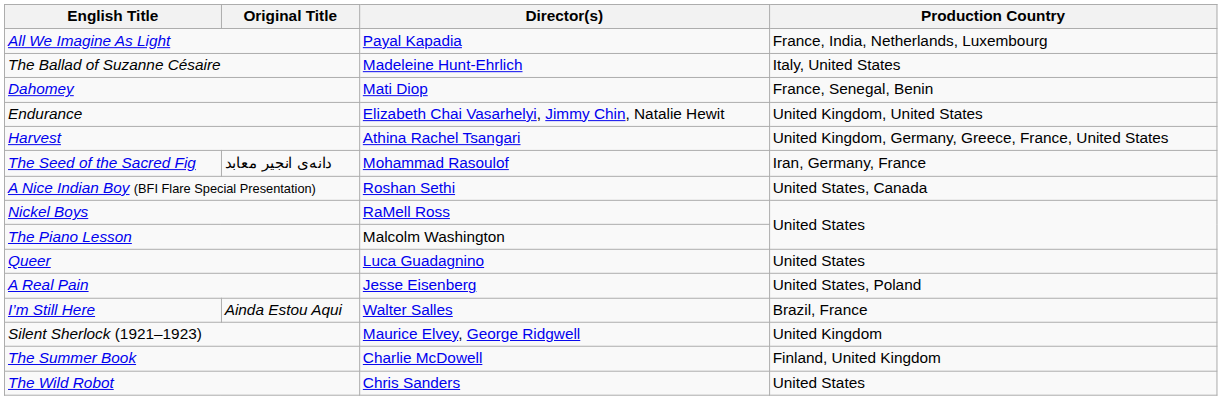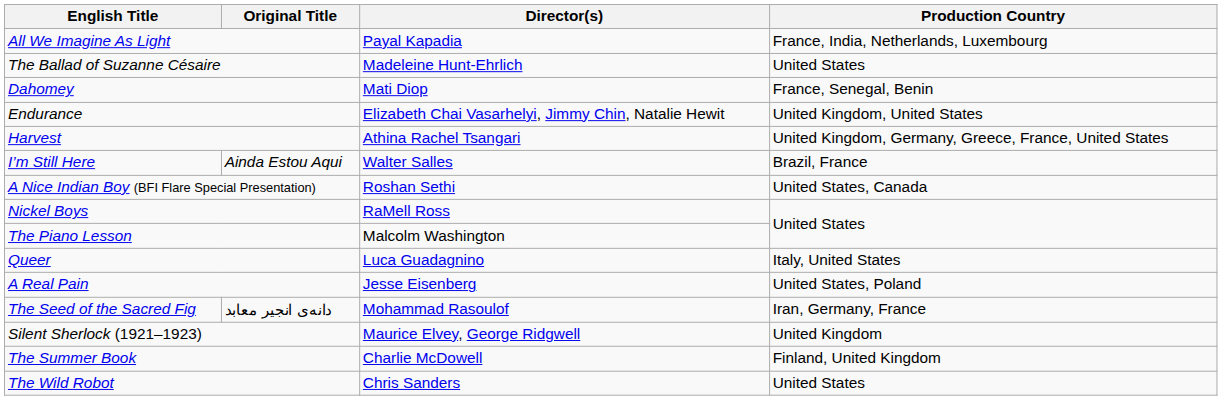(837, 65) Italy, United States -> (819, 65) United States
rows swapped: (52, 309) <-> (102, 163)
(819, 261) United States -> (837, 260) Italy, United States
